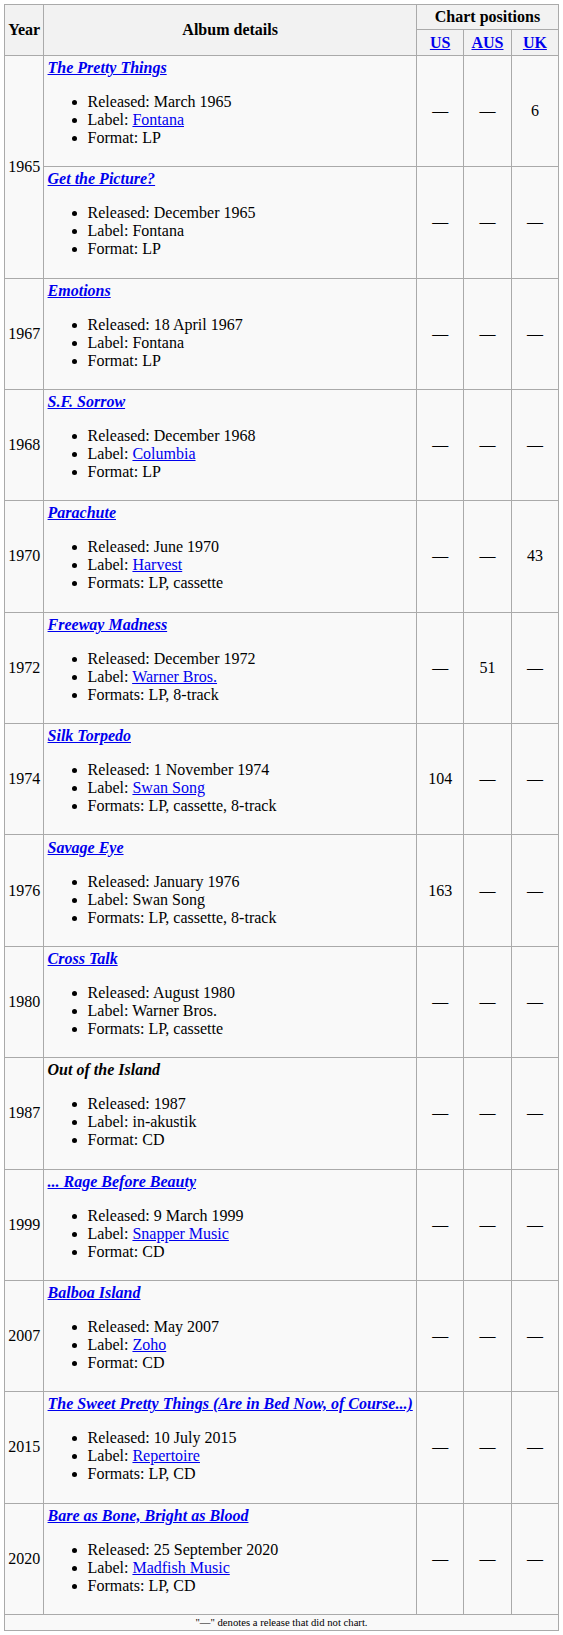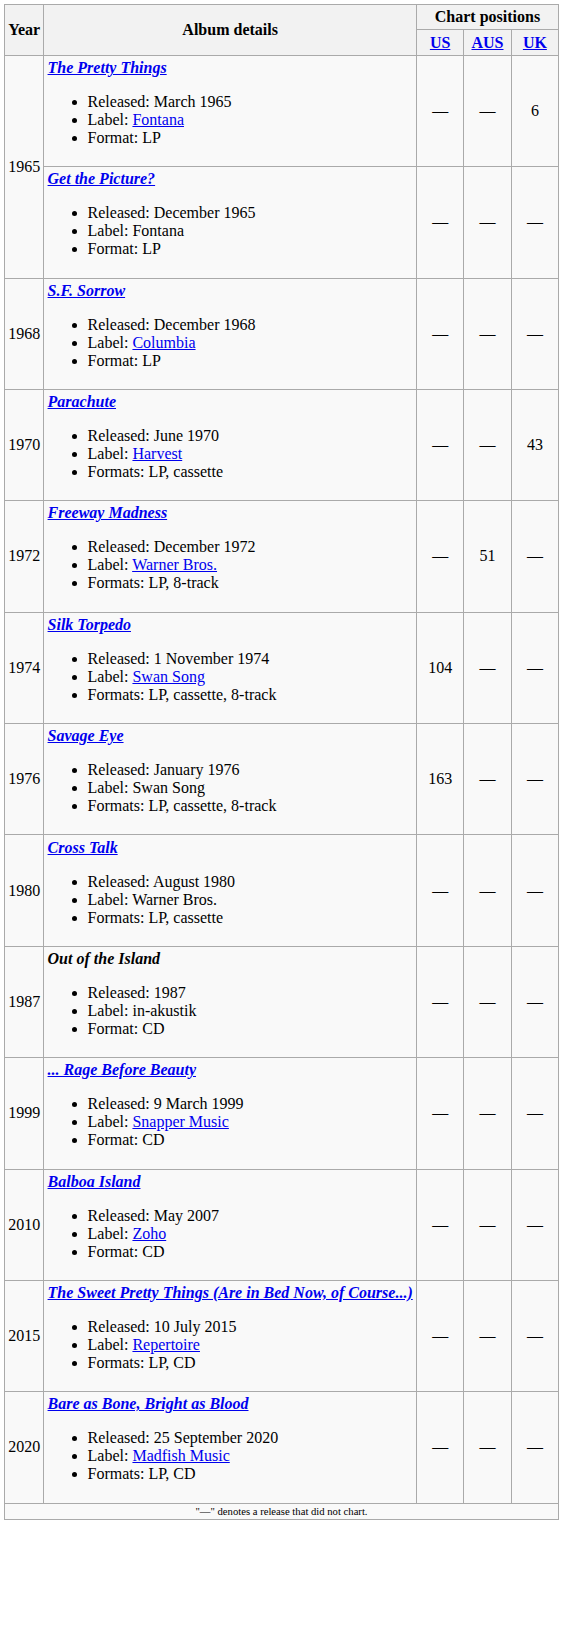- row: (230, 326)
(24, 1336) 2007 -> (24, 1224) 2010
